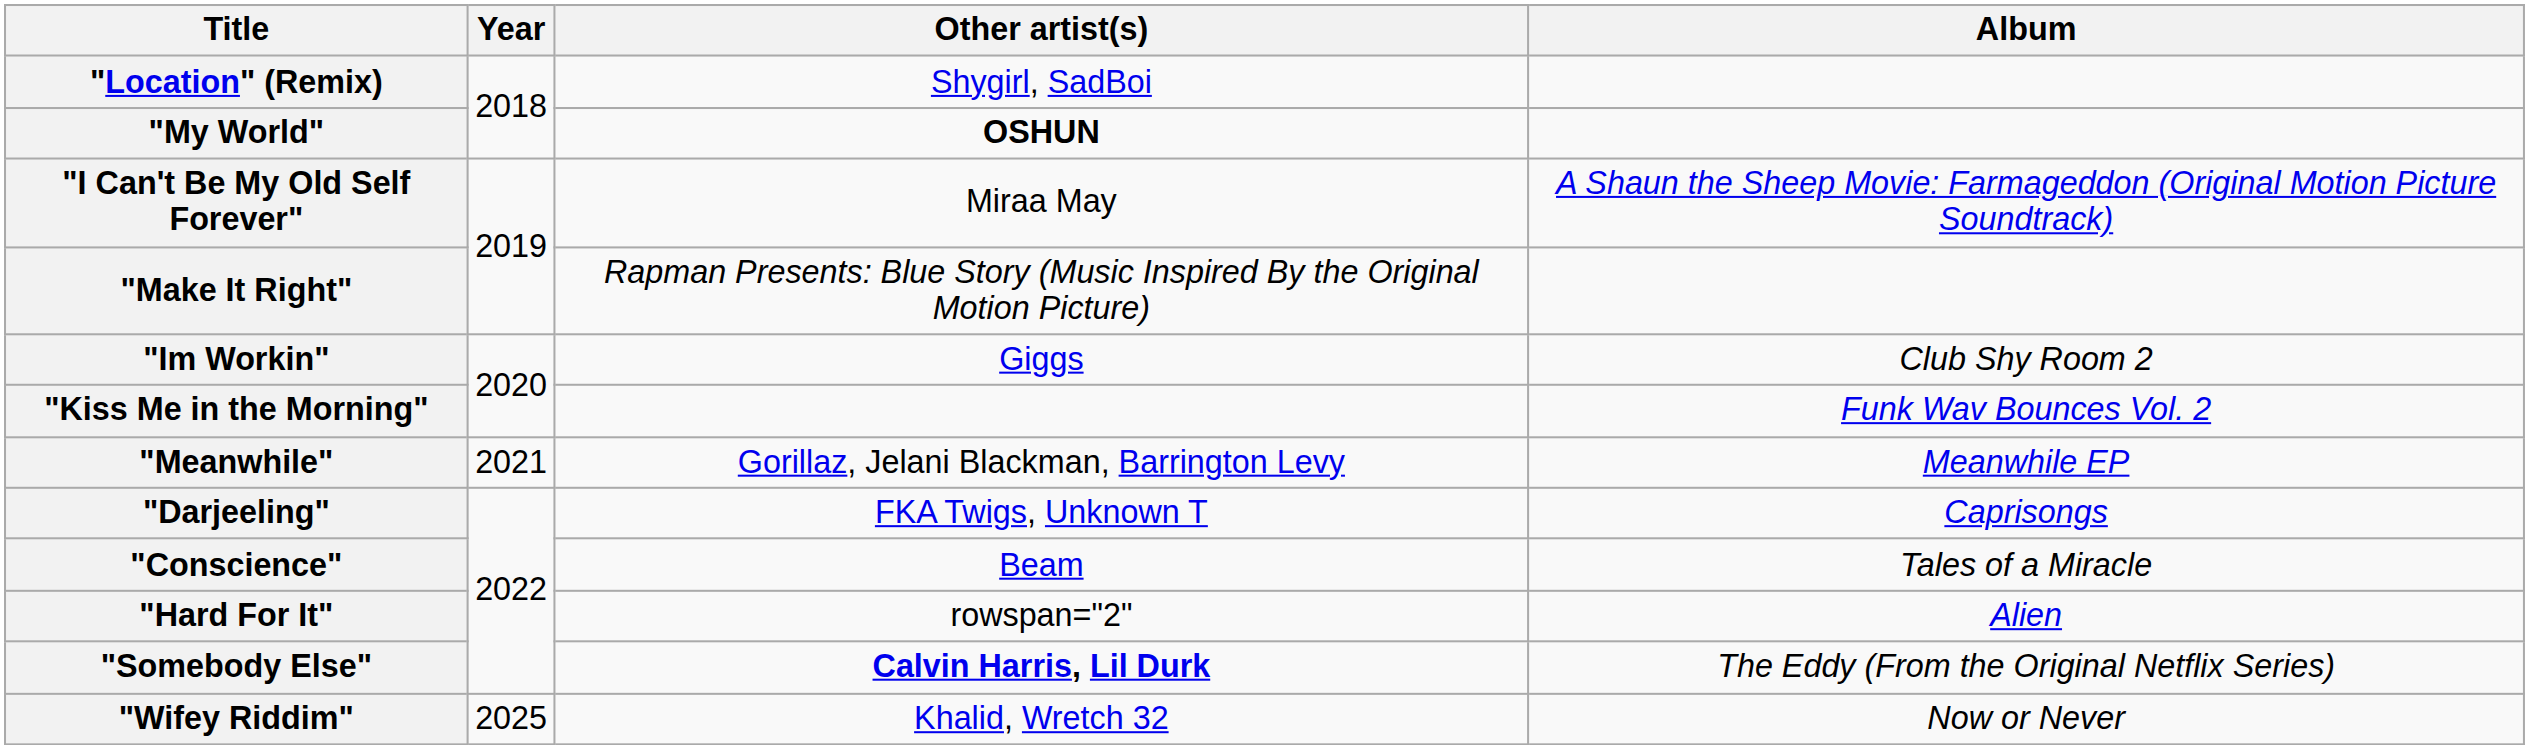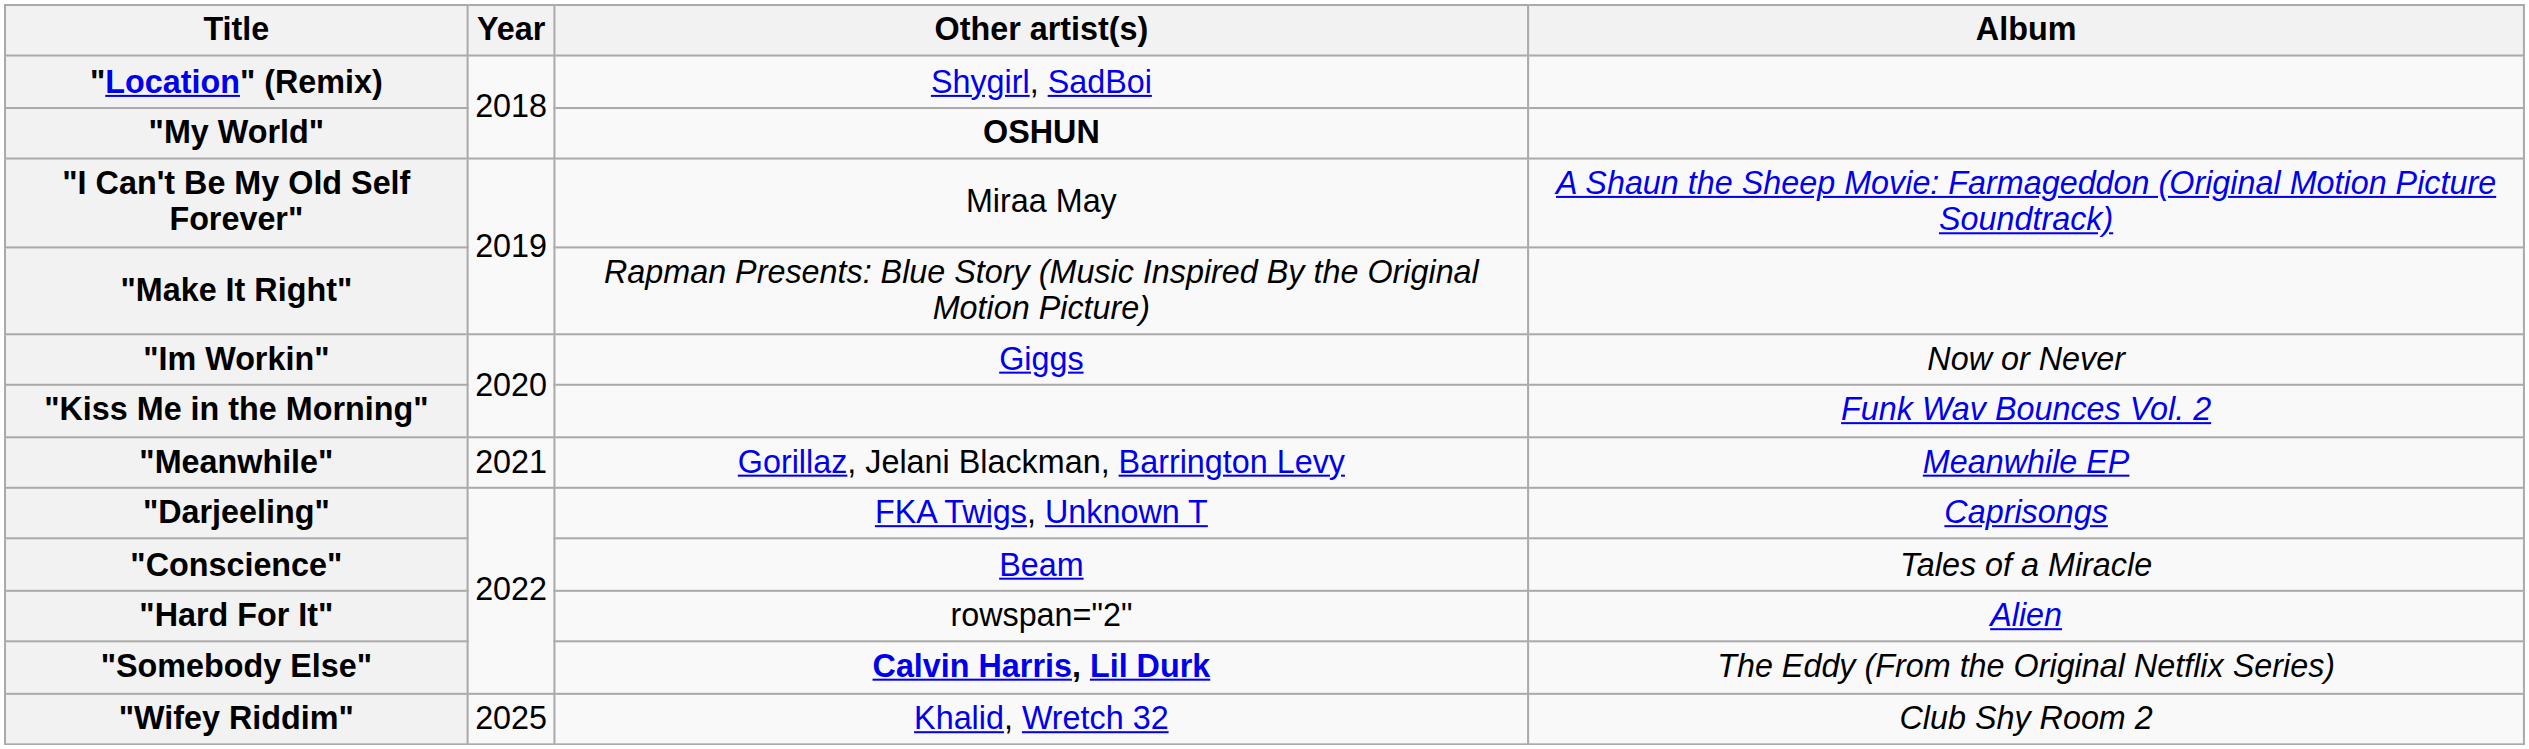(2026, 359) Club Shy Room 2 -> (2026, 359) Now or Never
(2026, 717) Now or Never -> (2026, 717) Club Shy Room 2
